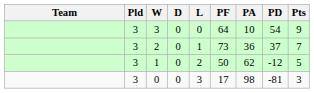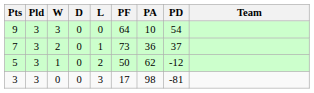columns swapped: (65, 12) <-> (299, 12)
